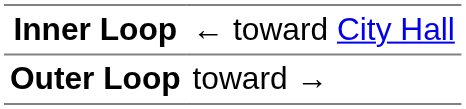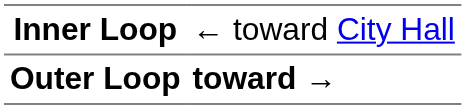(260, 78) normal -> (265, 78) bold
